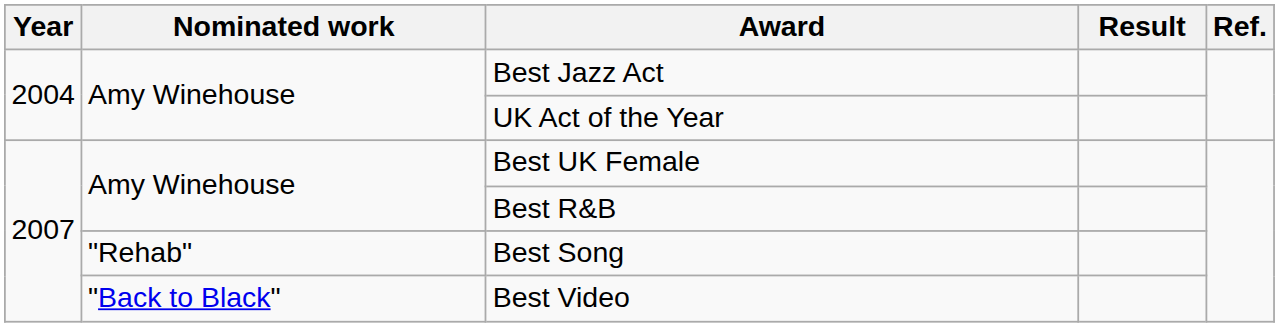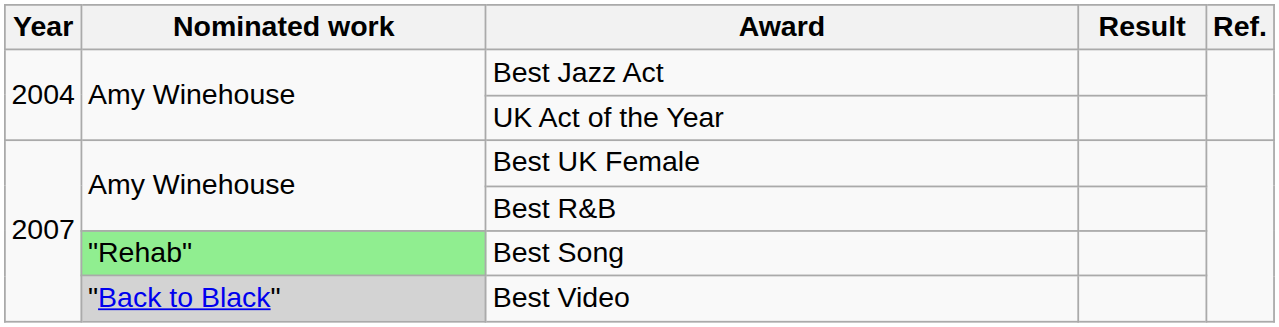(140, 252) no background -> (140, 252) lightgreen background
(184, 298) no background -> (184, 298) lightgrey background
